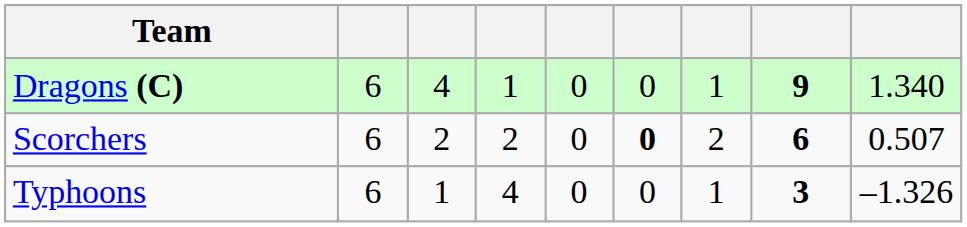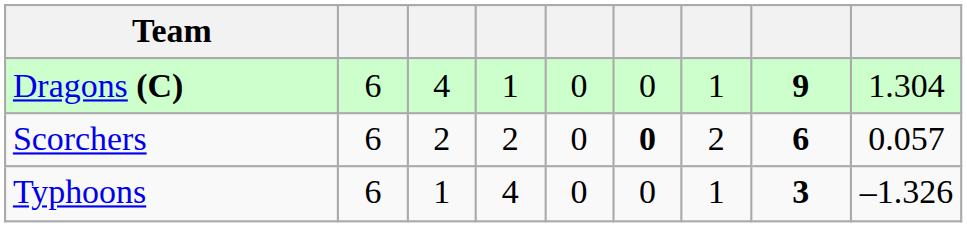(906, 85) 1.340 -> (906, 85) 1.304
(906, 138) 0.507 -> (906, 138) 0.057
